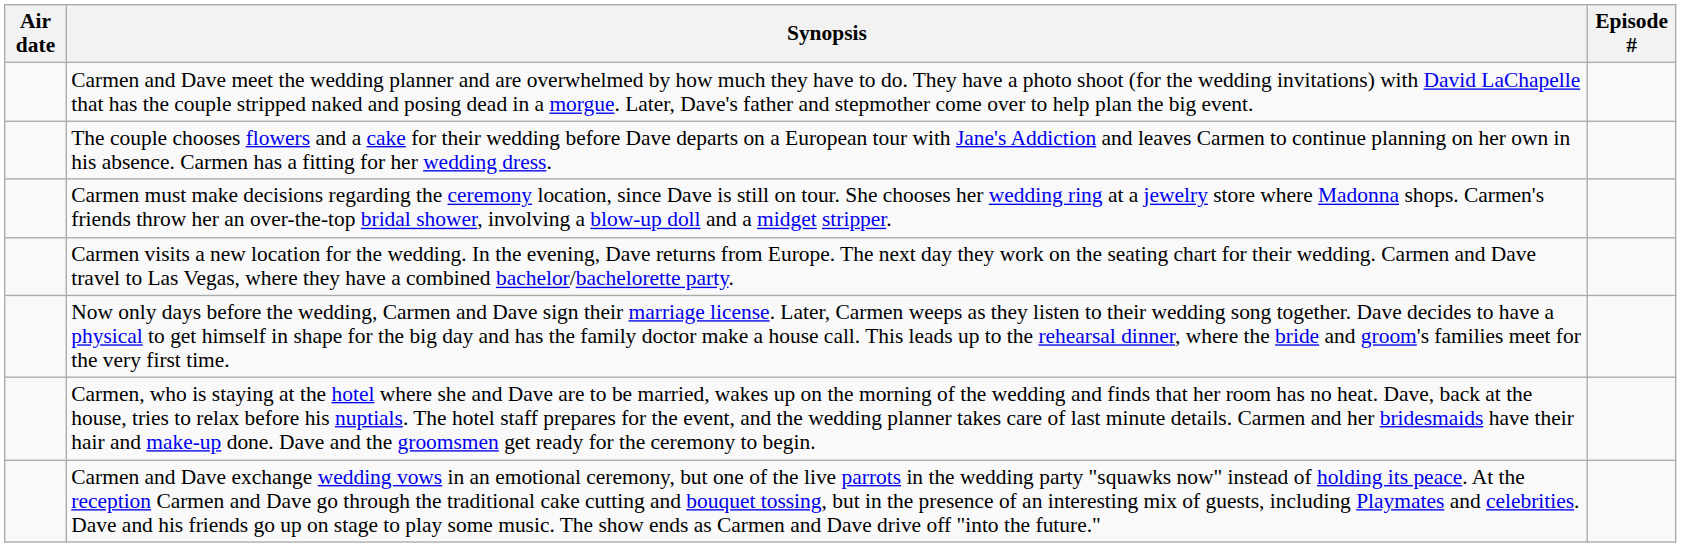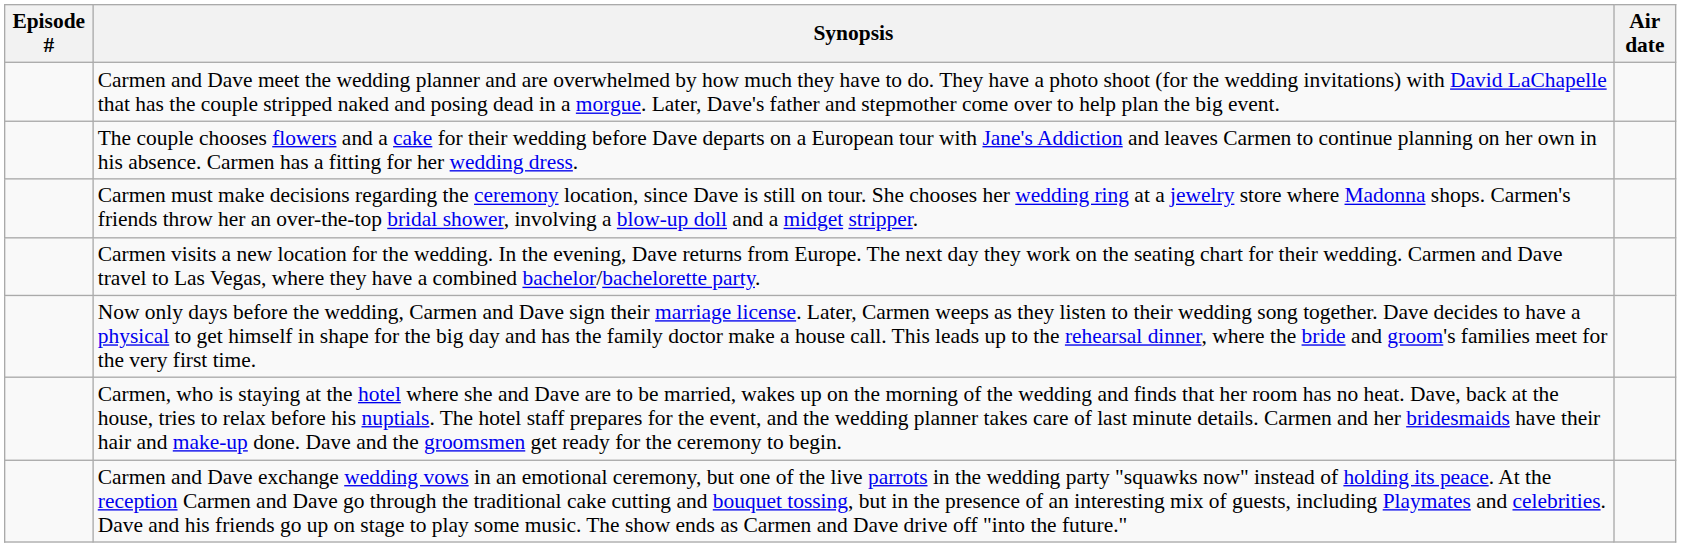columns swapped: (1632, 33) <-> (36, 33)
